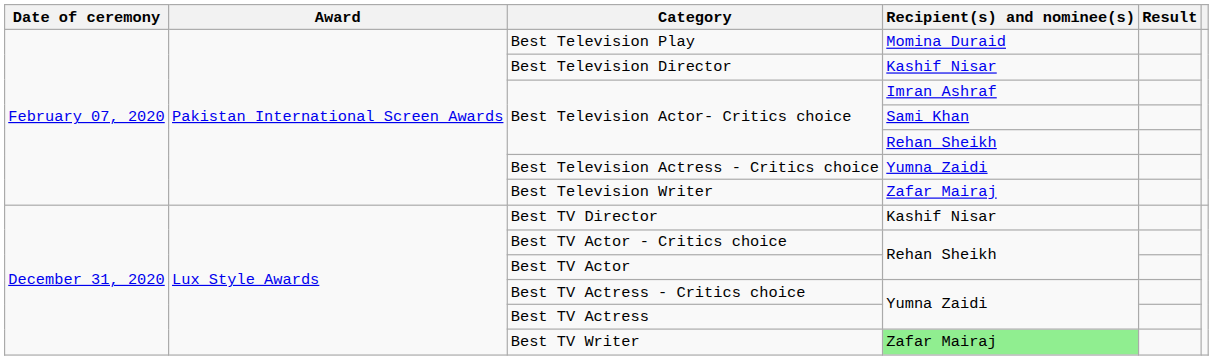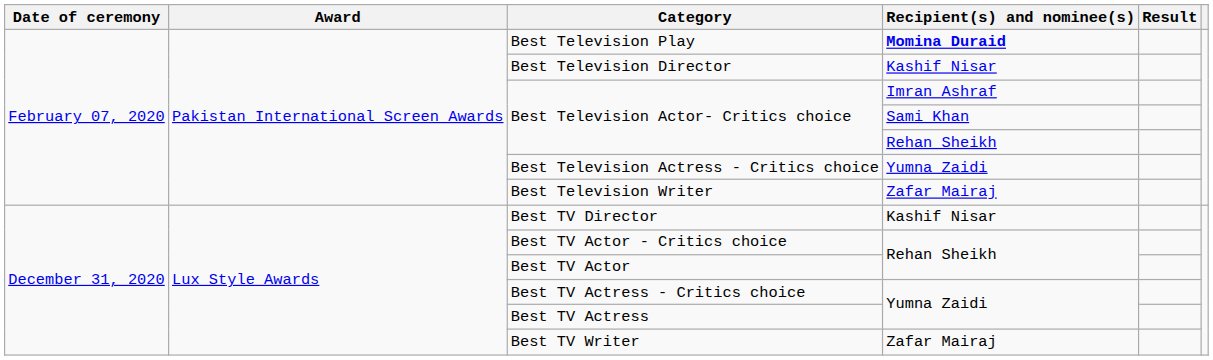(946, 42) normal -> (946, 42) bold
(942, 342) lightgreen background -> (942, 342) no background
